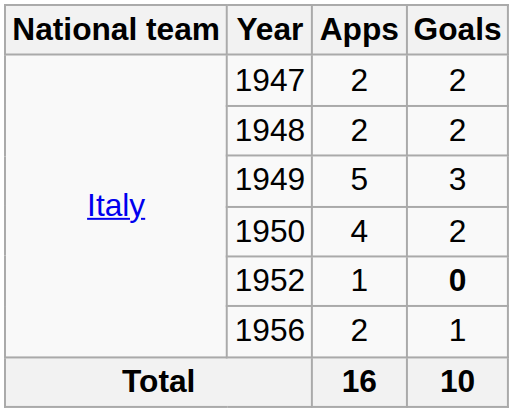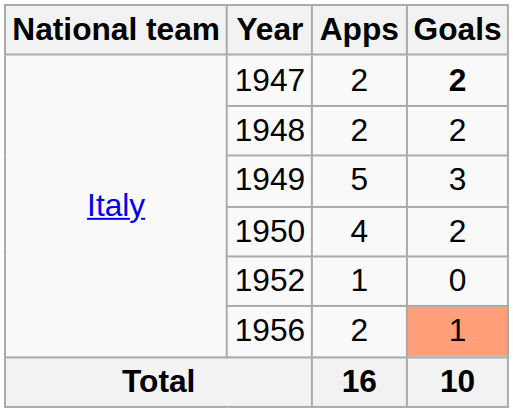(458, 79) normal -> (458, 79) bold
(458, 280) bold -> (458, 280) normal
(458, 331) no background -> (458, 331) lightsalmon background
